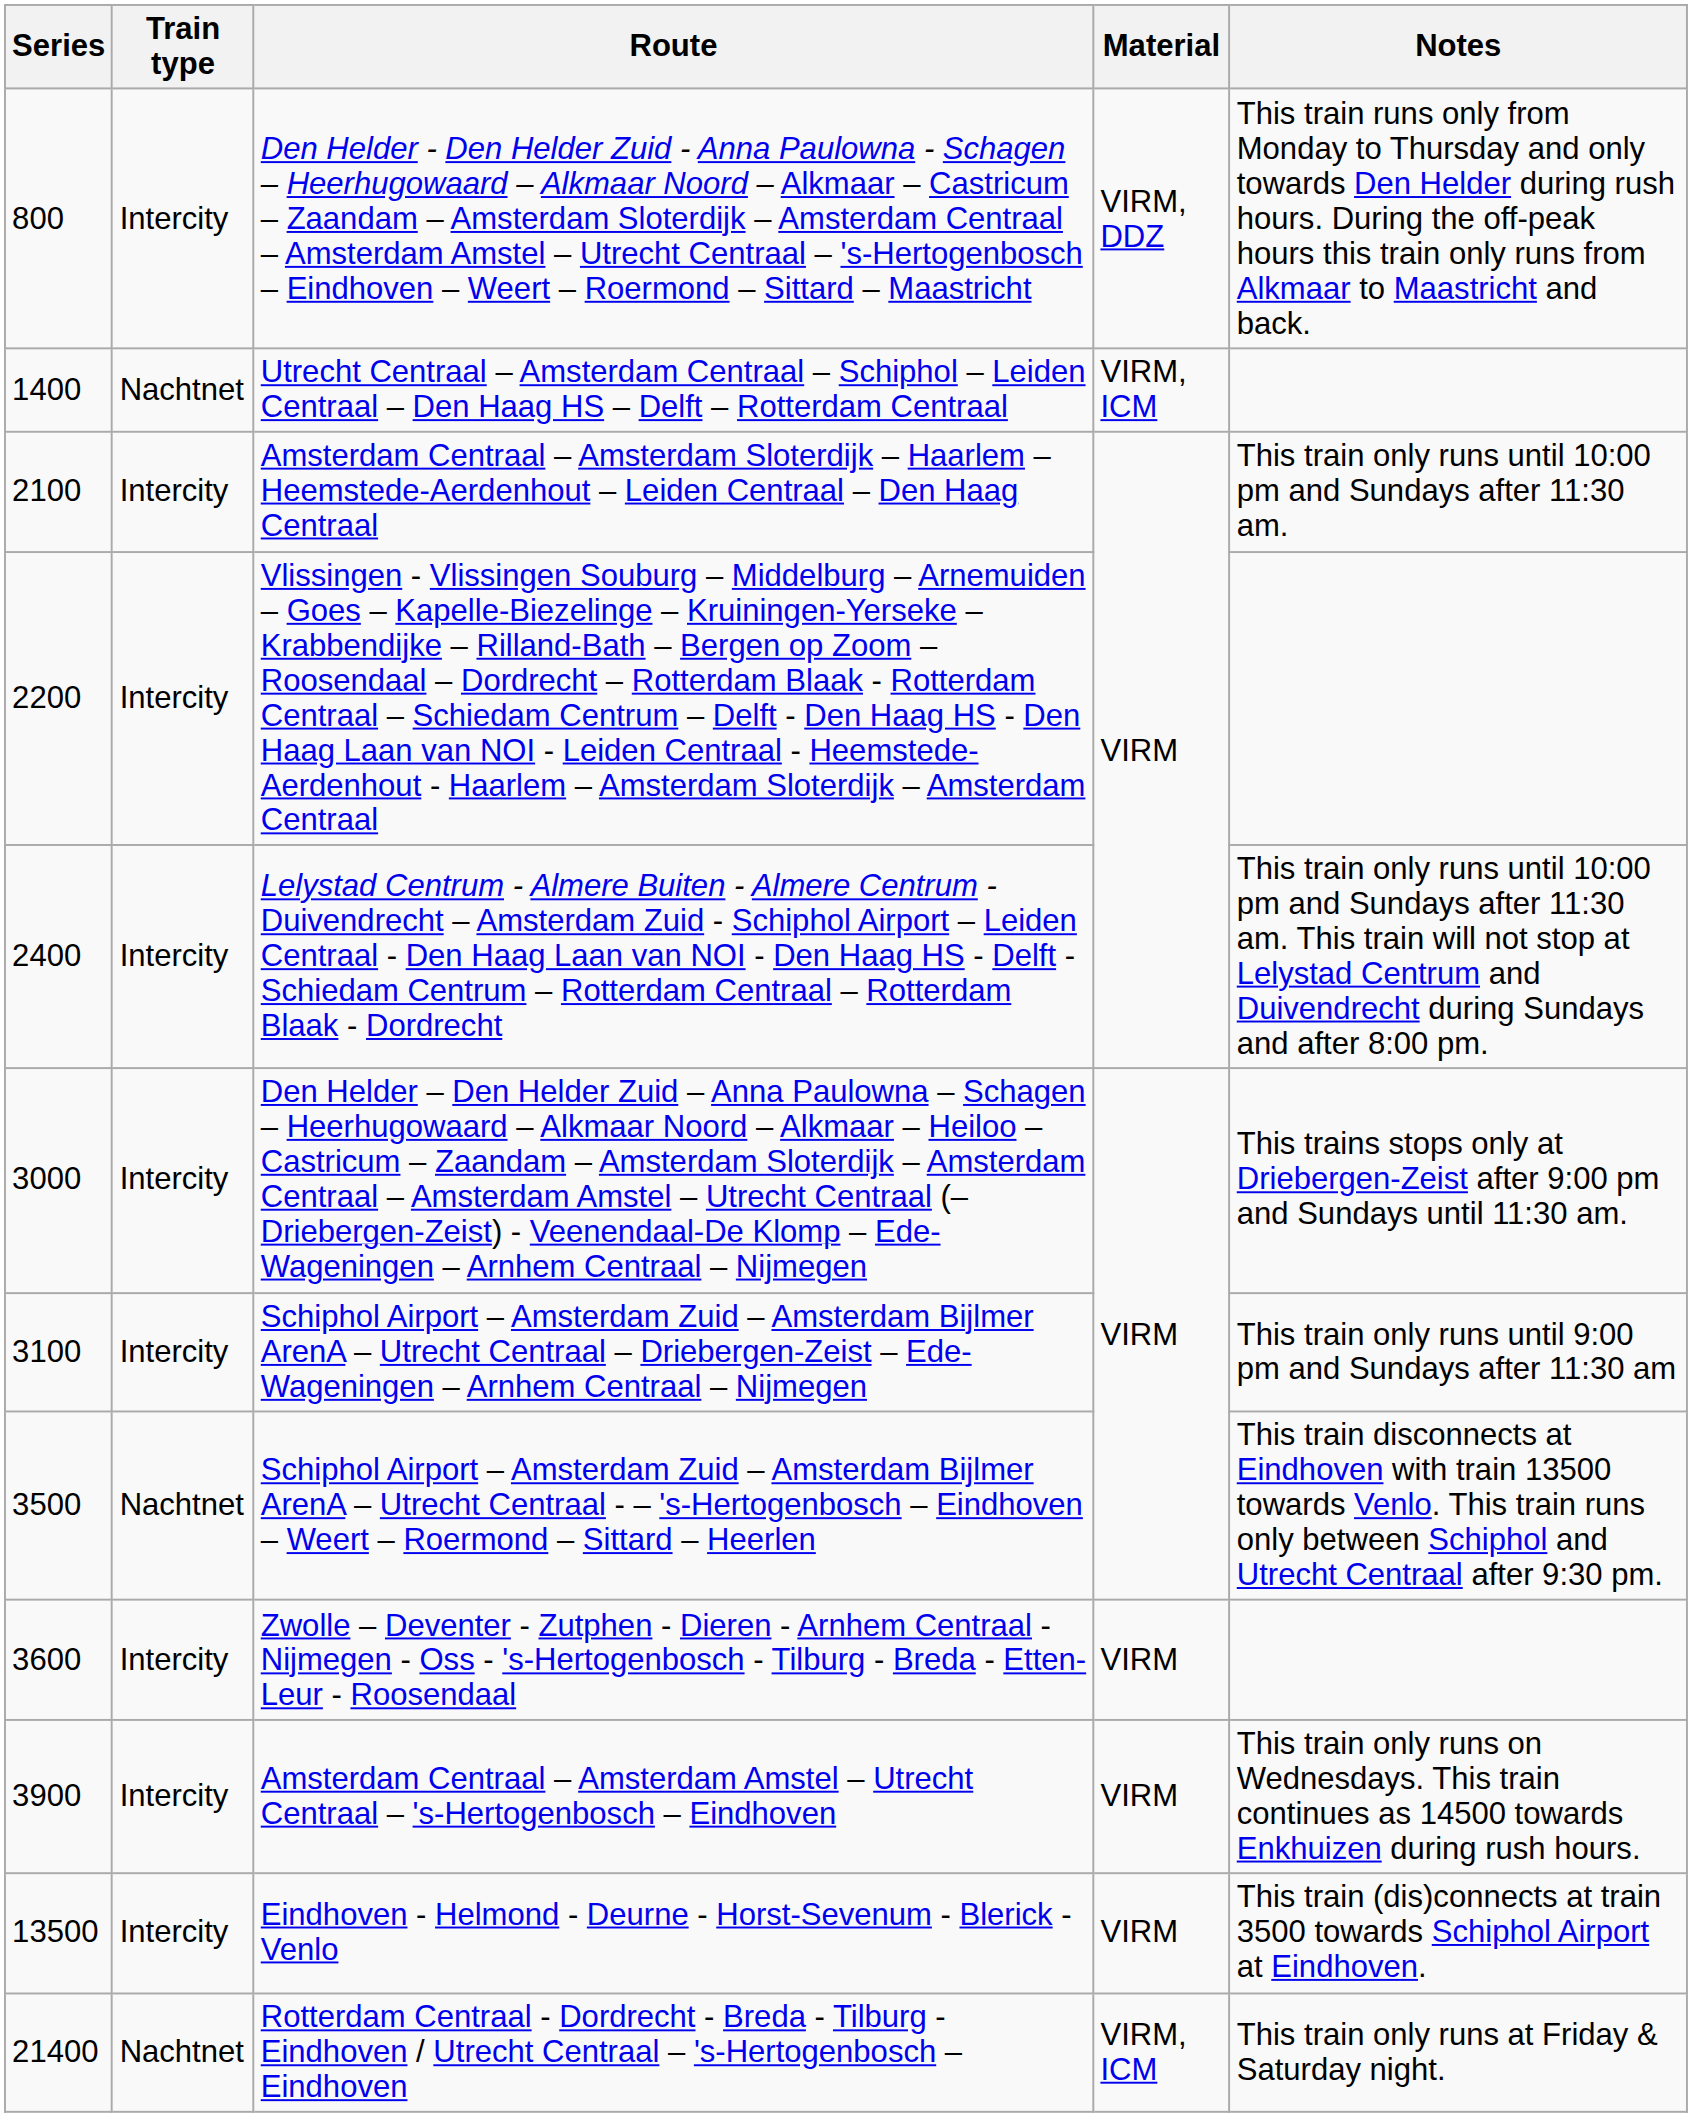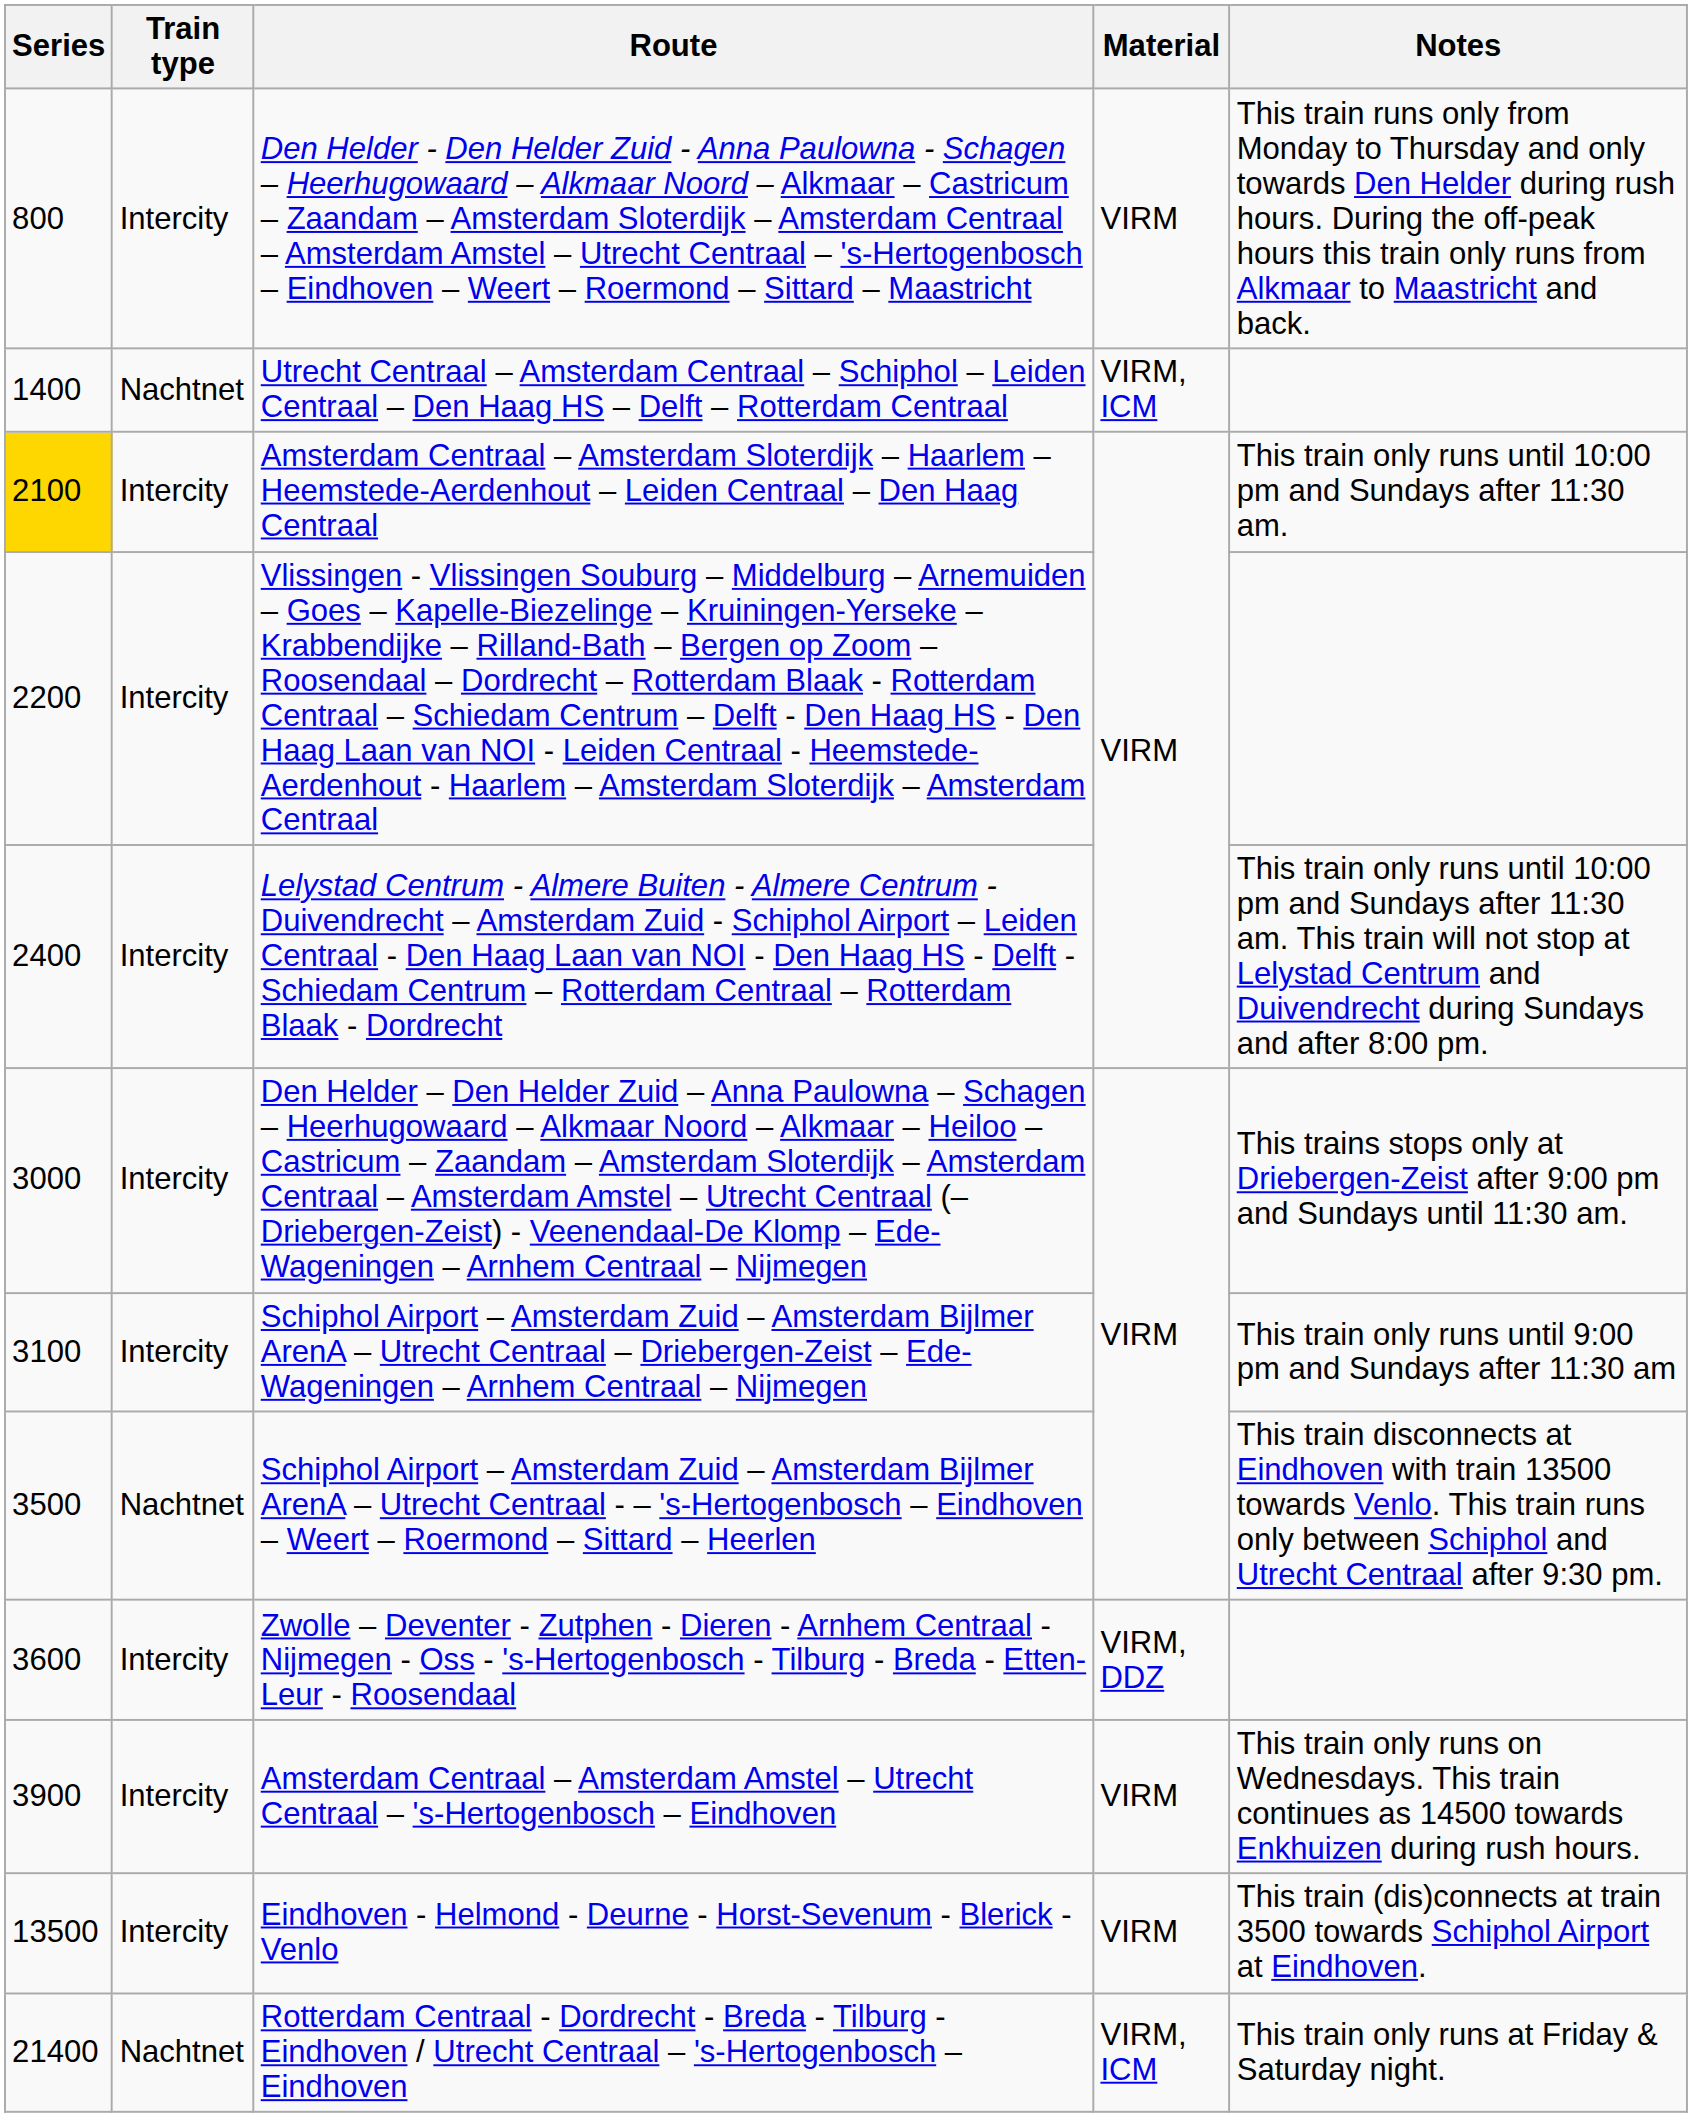(1144, 218) VIRM, DDZ -> (1139, 218) VIRM
(47, 491) no background -> (47, 491) gold background
(1139, 1659) VIRM -> (1144, 1659) VIRM, DDZ
